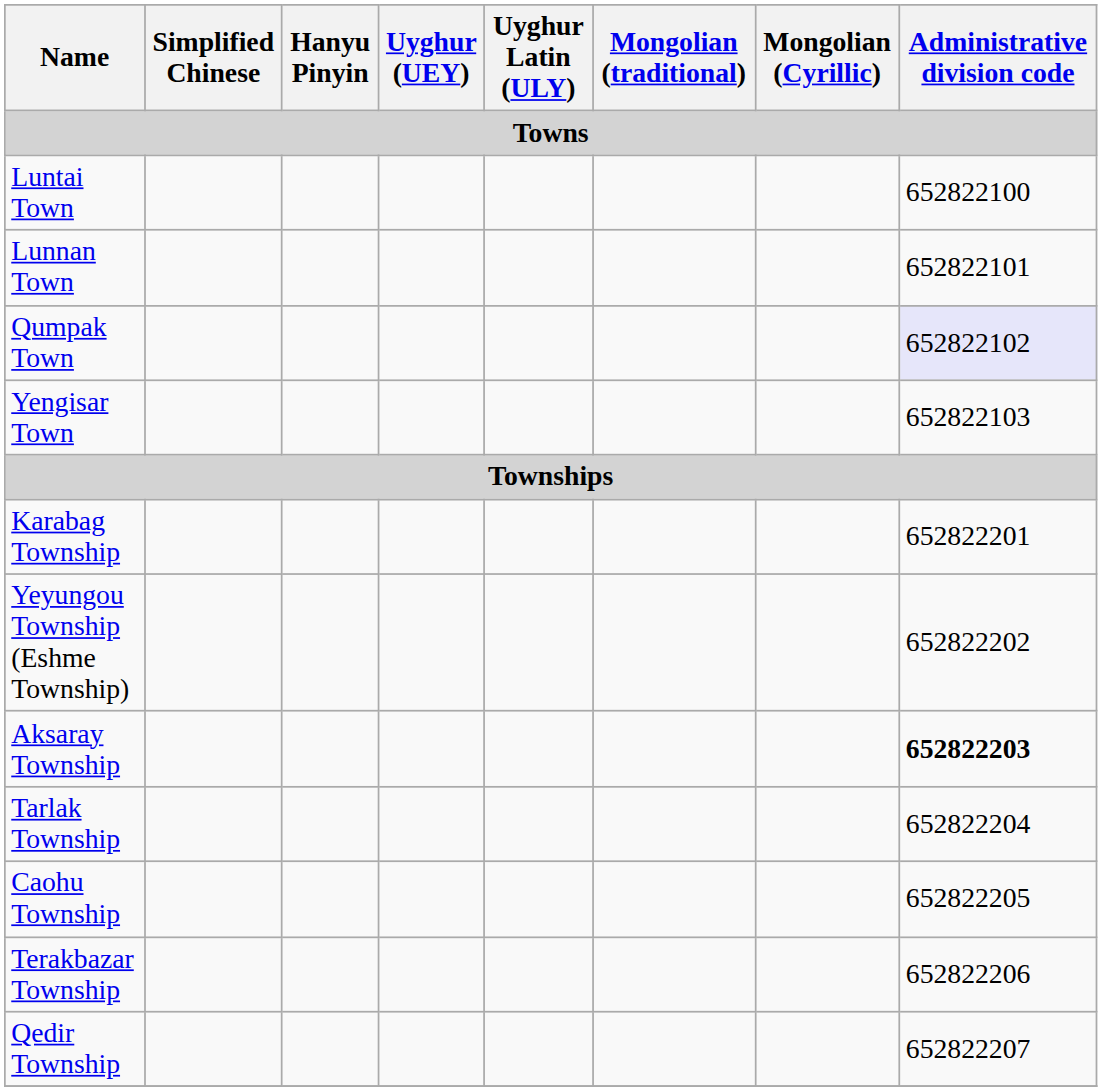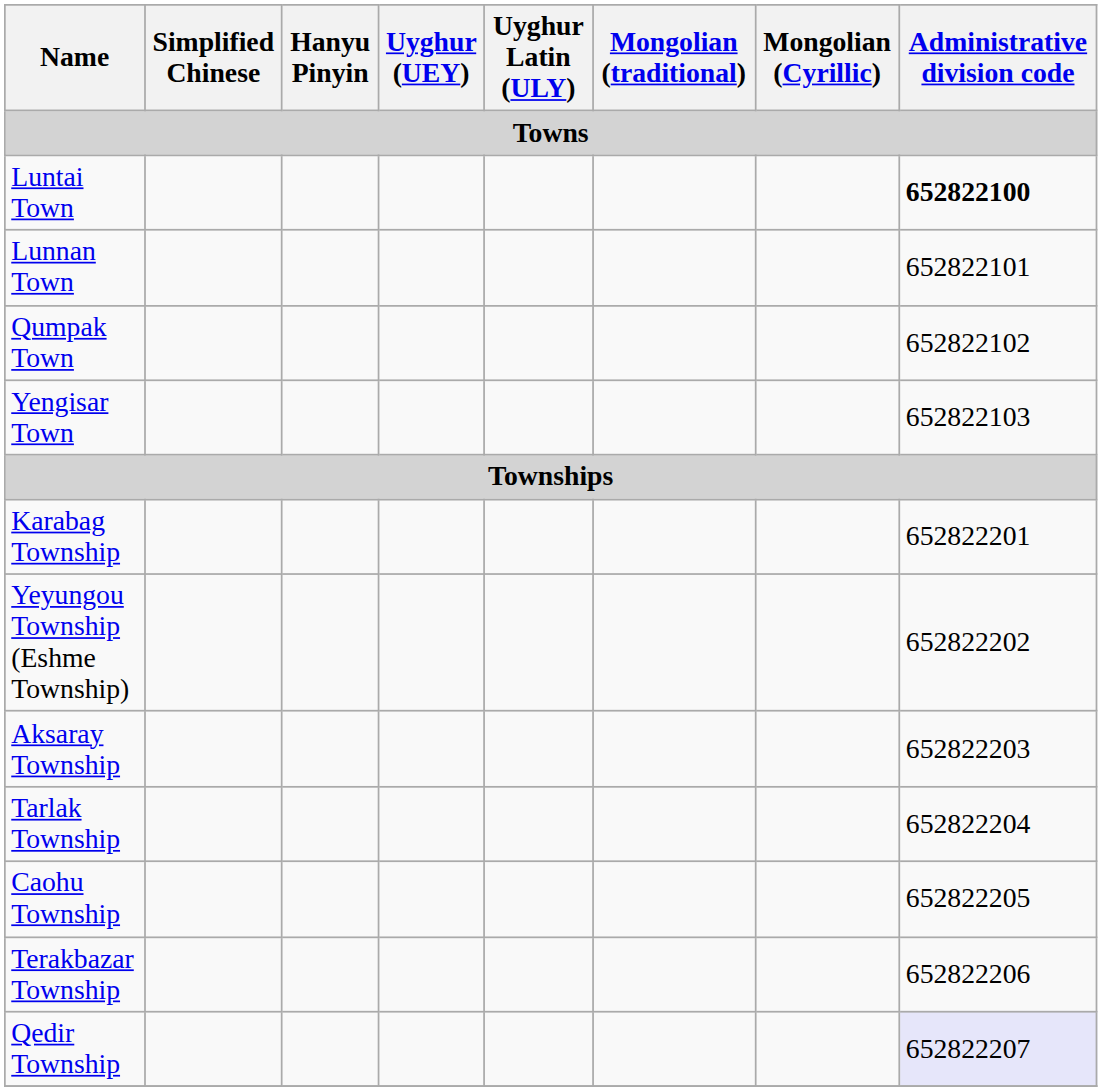(968, 192) normal -> (968, 192) bold
(968, 342) lavender background -> (968, 342) no background
(968, 748) bold -> (968, 748) normal
(968, 1048) no background -> (968, 1048) lavender background
